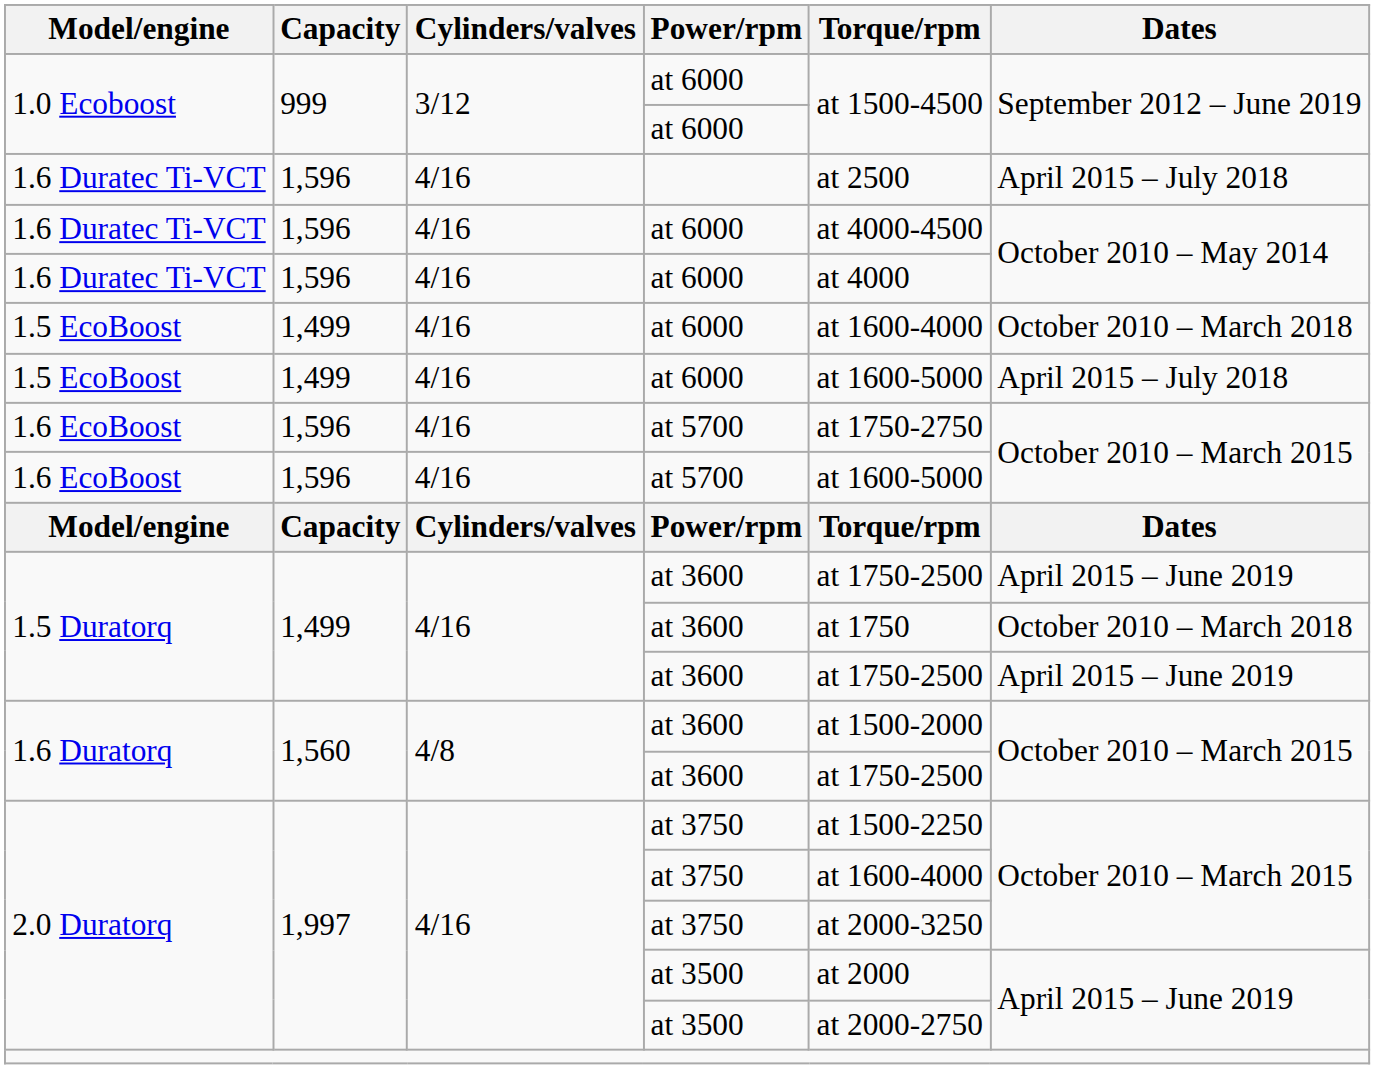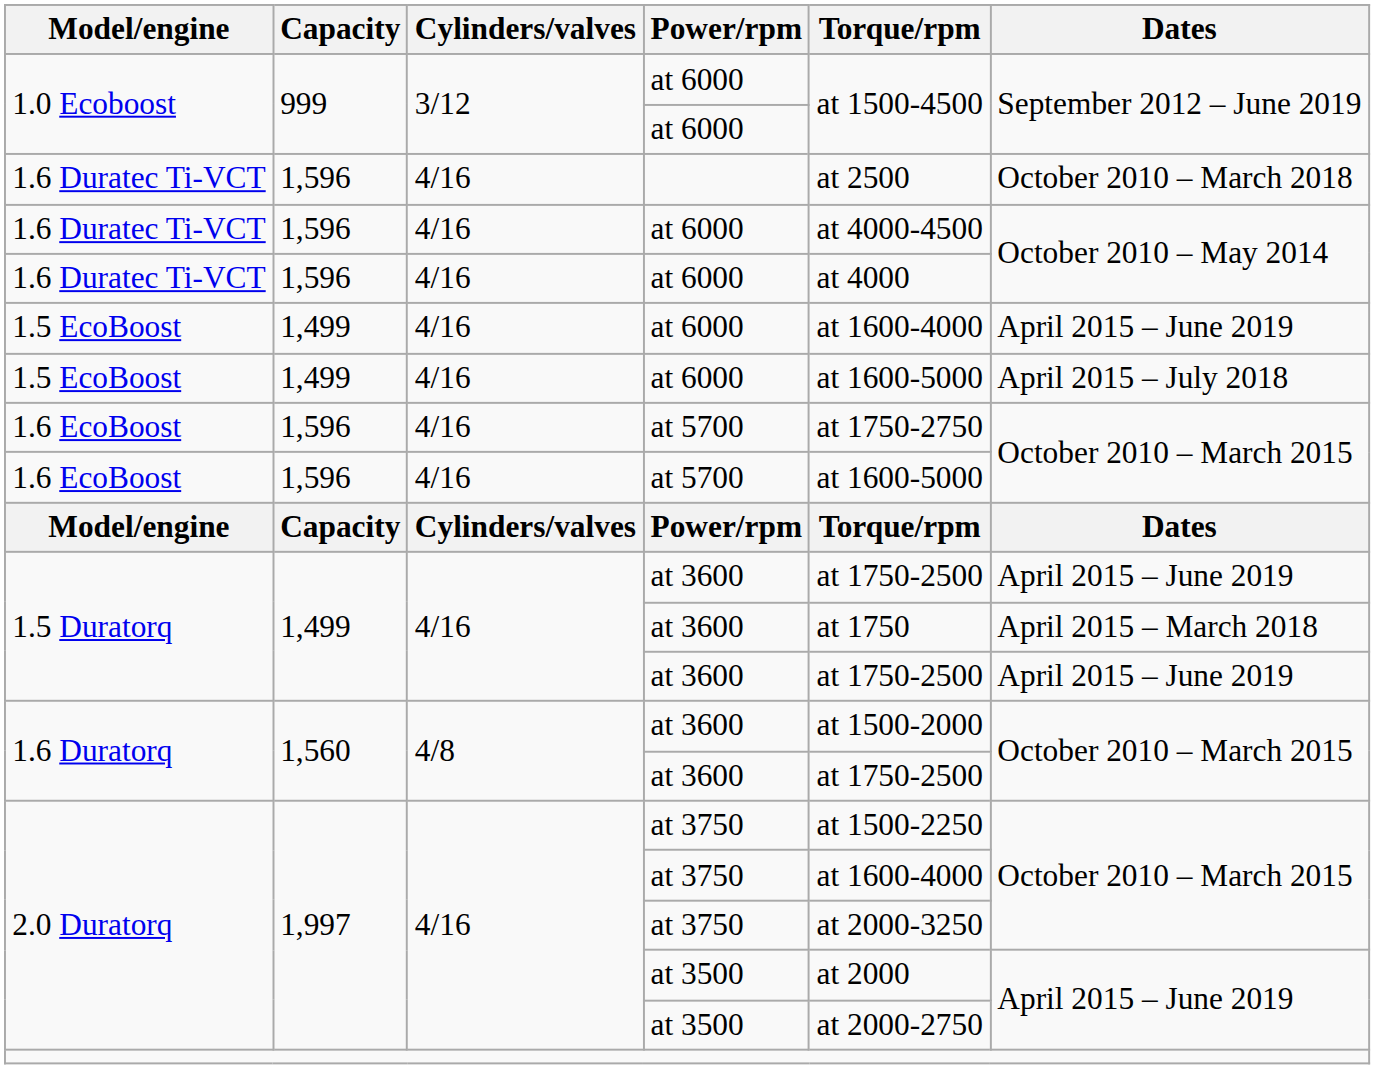(1143, 178) April 2015 – July 2018 -> (1175, 178) October 2010 – March 2018
(1175, 327) October 2010 – March 2018 -> (1145, 327) April 2015 – June 2019
(1175, 626) October 2010 – March 2018 -> (1158, 626) April 2015 – March 2018
